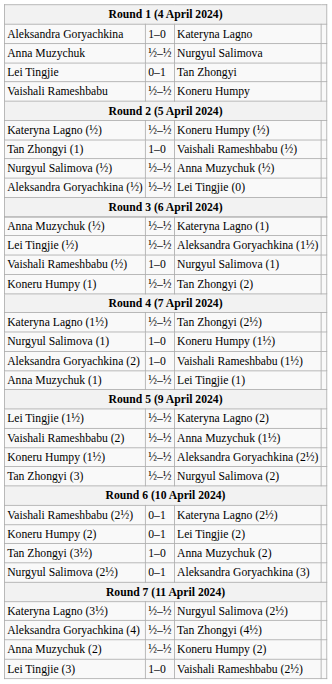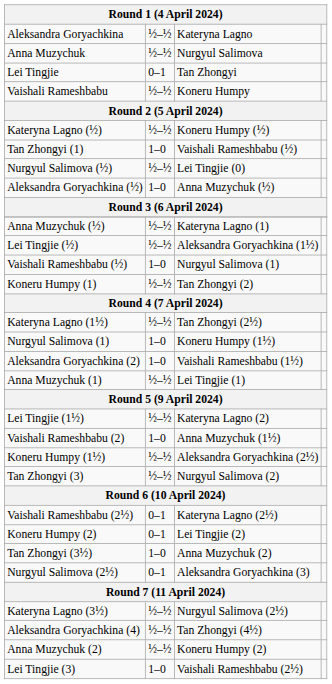(157, 34) 1–0 -> (160, 34) ½–½
(226, 168) Anna Muzychuk (½) -> (211, 168) Lei Tingjie (0)
(160, 187) ½–½ -> (157, 187) 1–0
(211, 187) Lei Tingjie (0) -> (226, 187) Anna Muzychuk (½)
(160, 438) ½–½ -> (157, 438) 1–0
